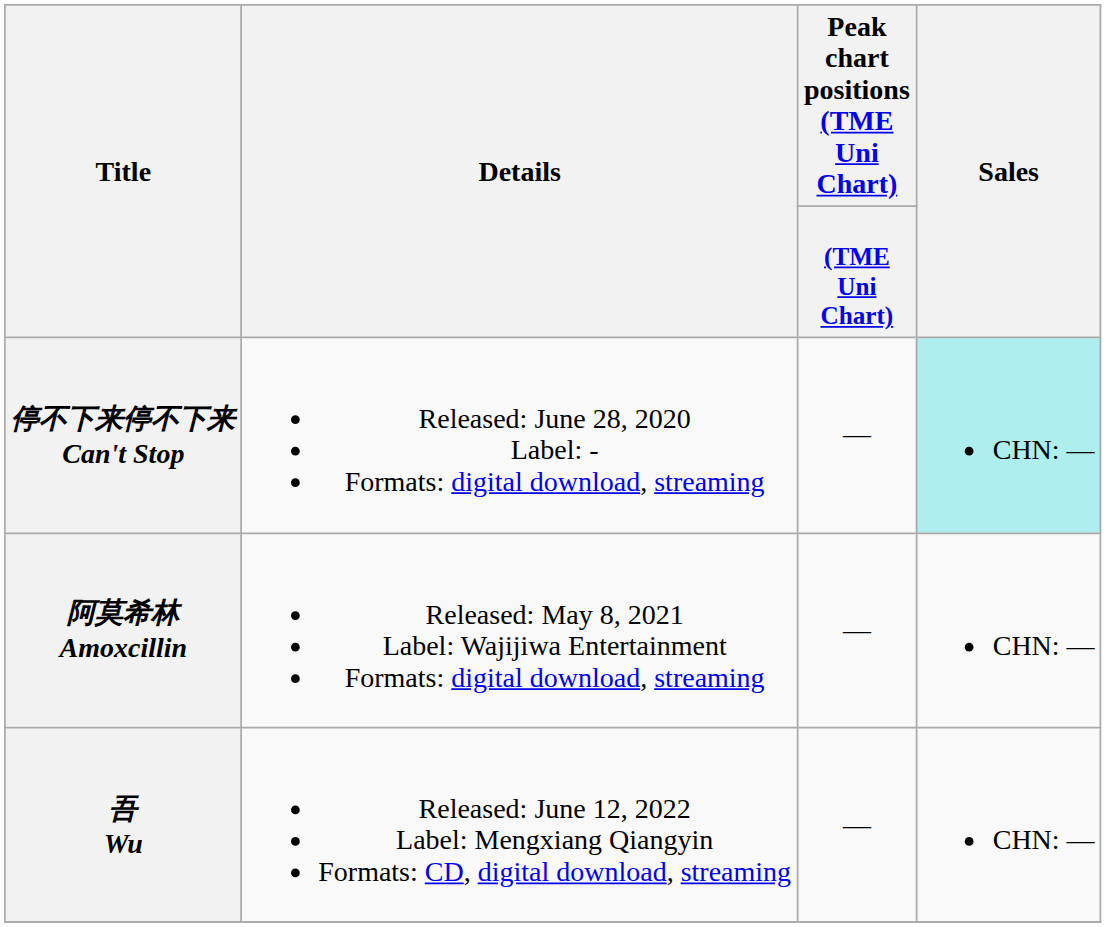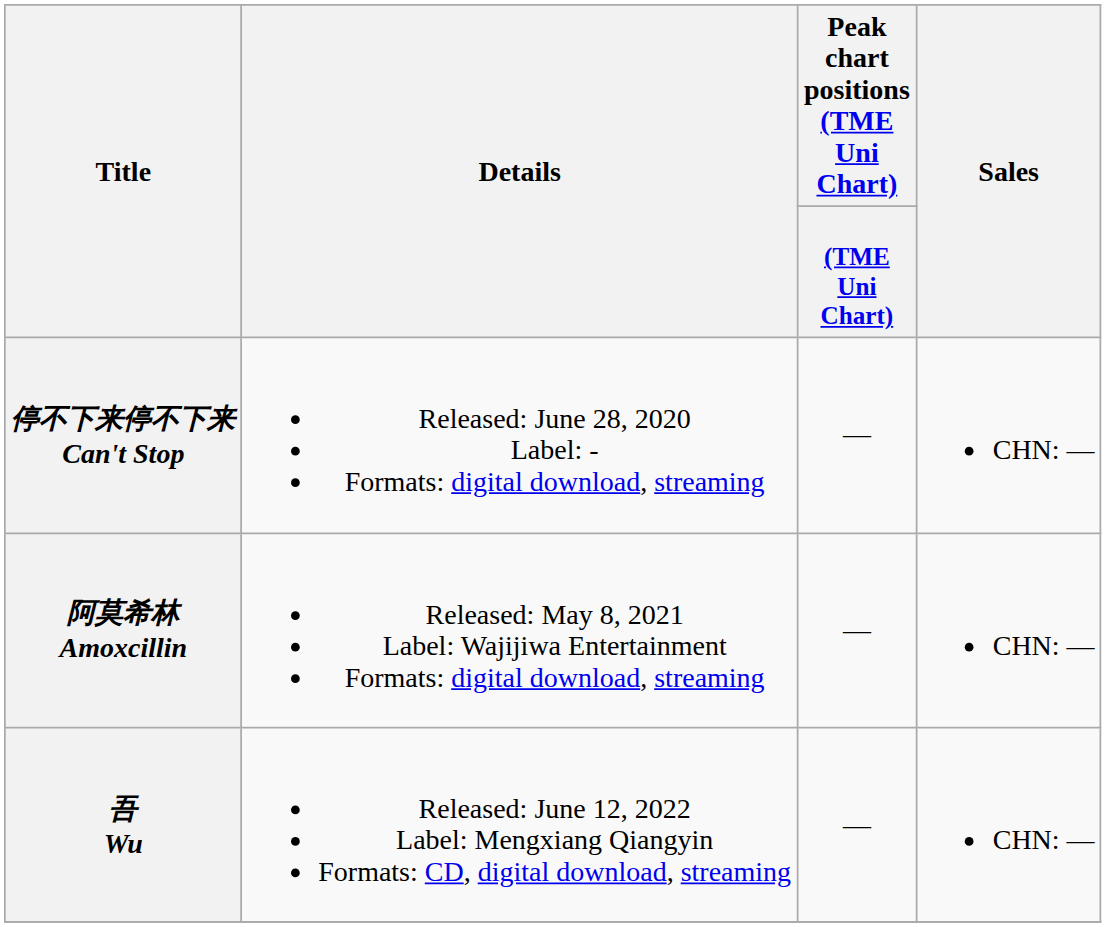(1009, 451) paleturquoise background -> (1009, 451) no background
